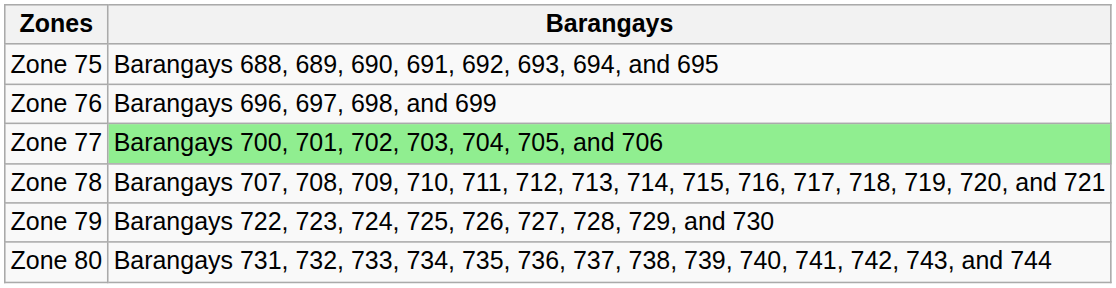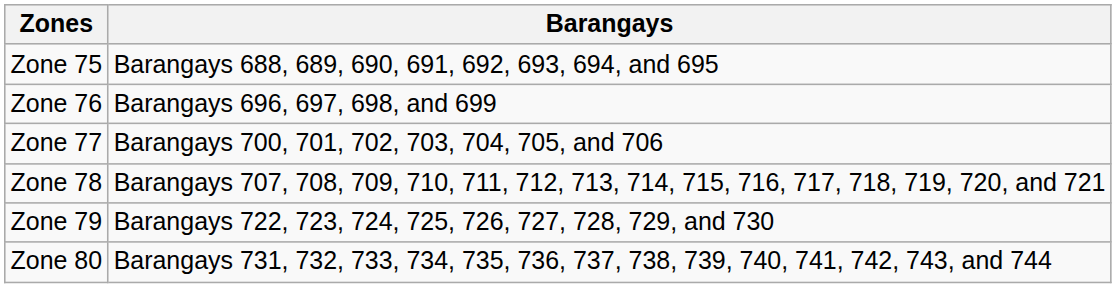(388, 143) lightgreen background -> (388, 143) no background
